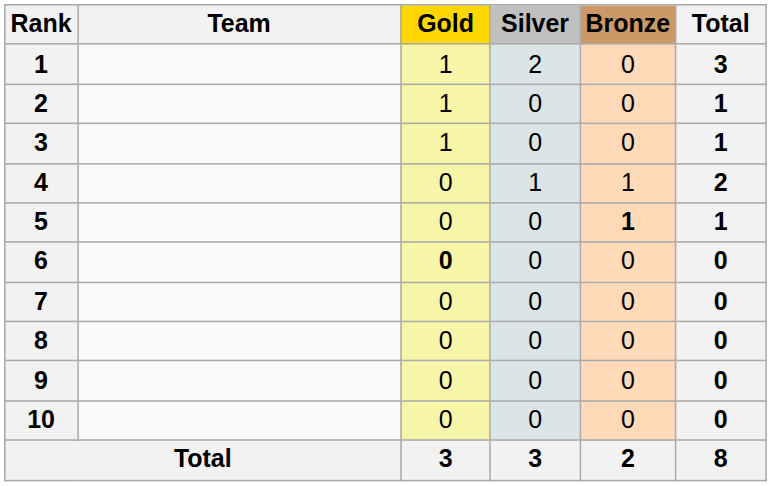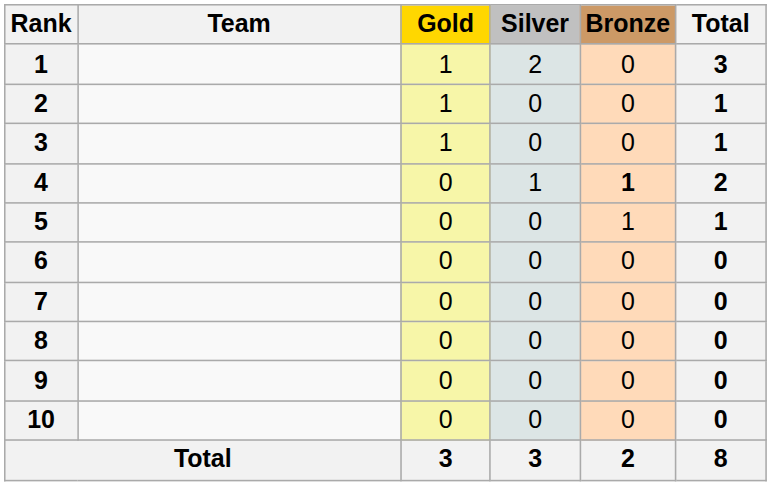(628, 182) normal -> (628, 182) bold
(628, 222) bold -> (628, 222) normal
(446, 261) bold -> (446, 261) normal
